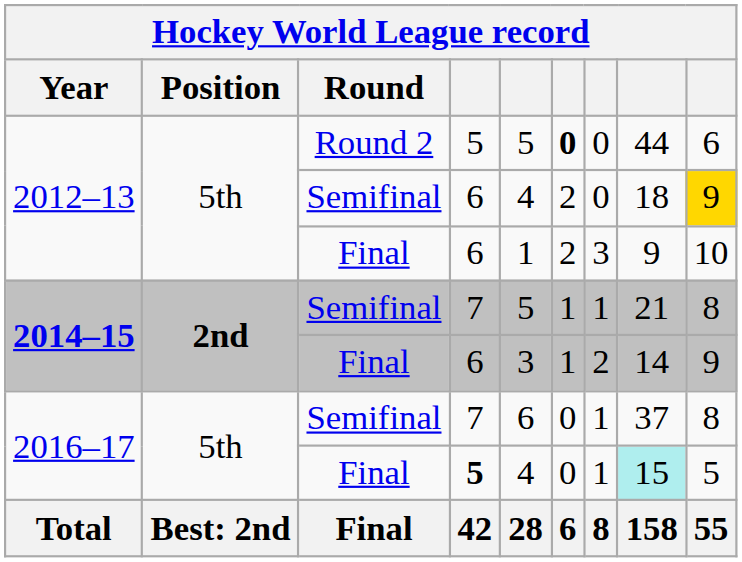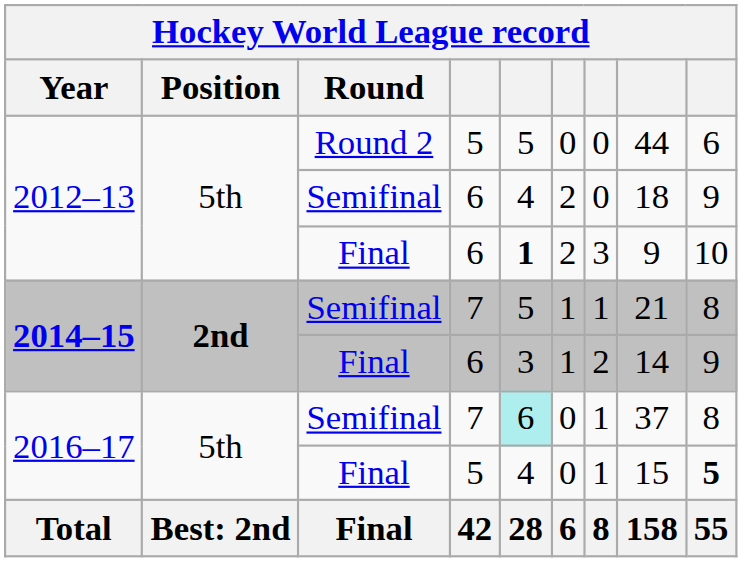(568, 142) bold -> (568, 142) normal
(711, 197) gold background -> (711, 197) no background
(526, 252) normal -> (526, 252) bold
(526, 417) no background -> (526, 417) paleturquoise background
(475, 472) bold -> (475, 472) normal
(652, 472) paleturquoise background -> (652, 472) no background
(711, 472) normal -> (711, 472) bold
